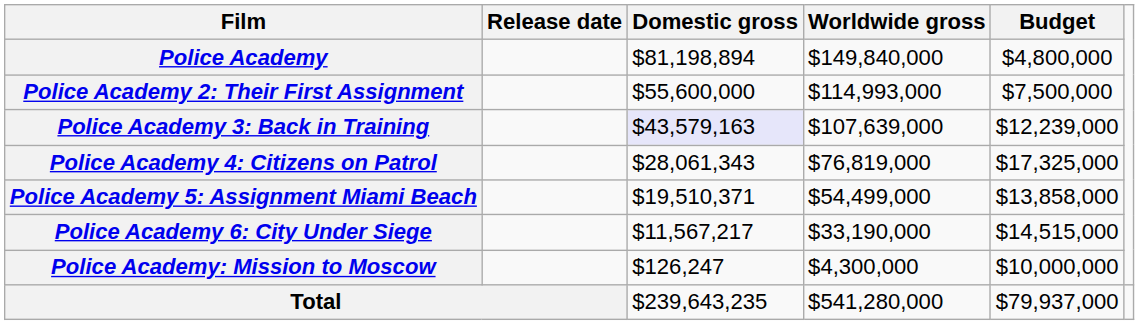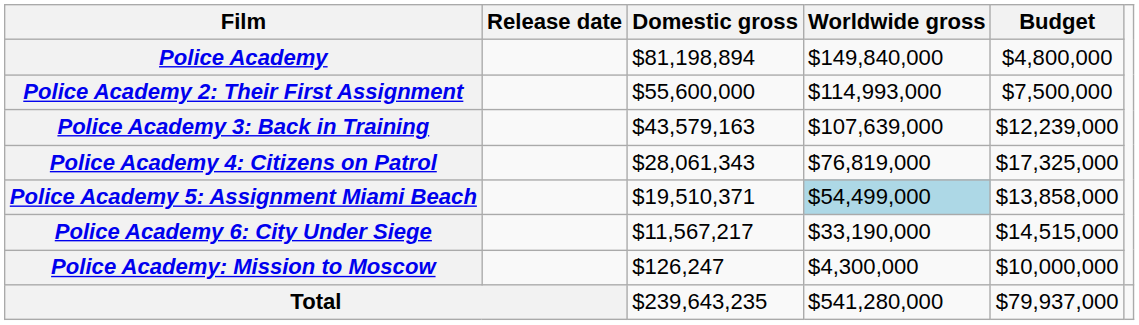(694, 127) lavender background -> (694, 127) no background
(870, 197) no background -> (870, 197) lightblue background
